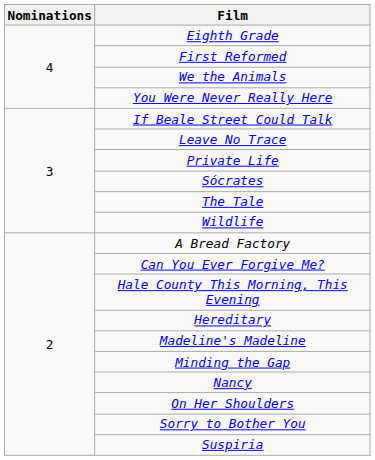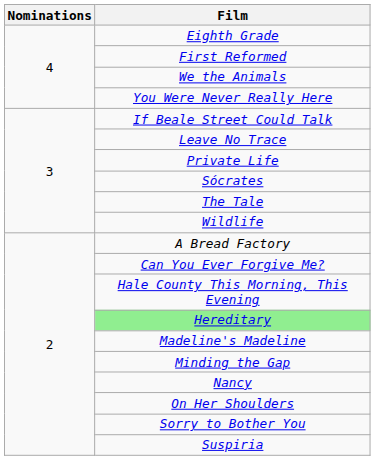(233, 320) no background -> (233, 320) lightgreen background
